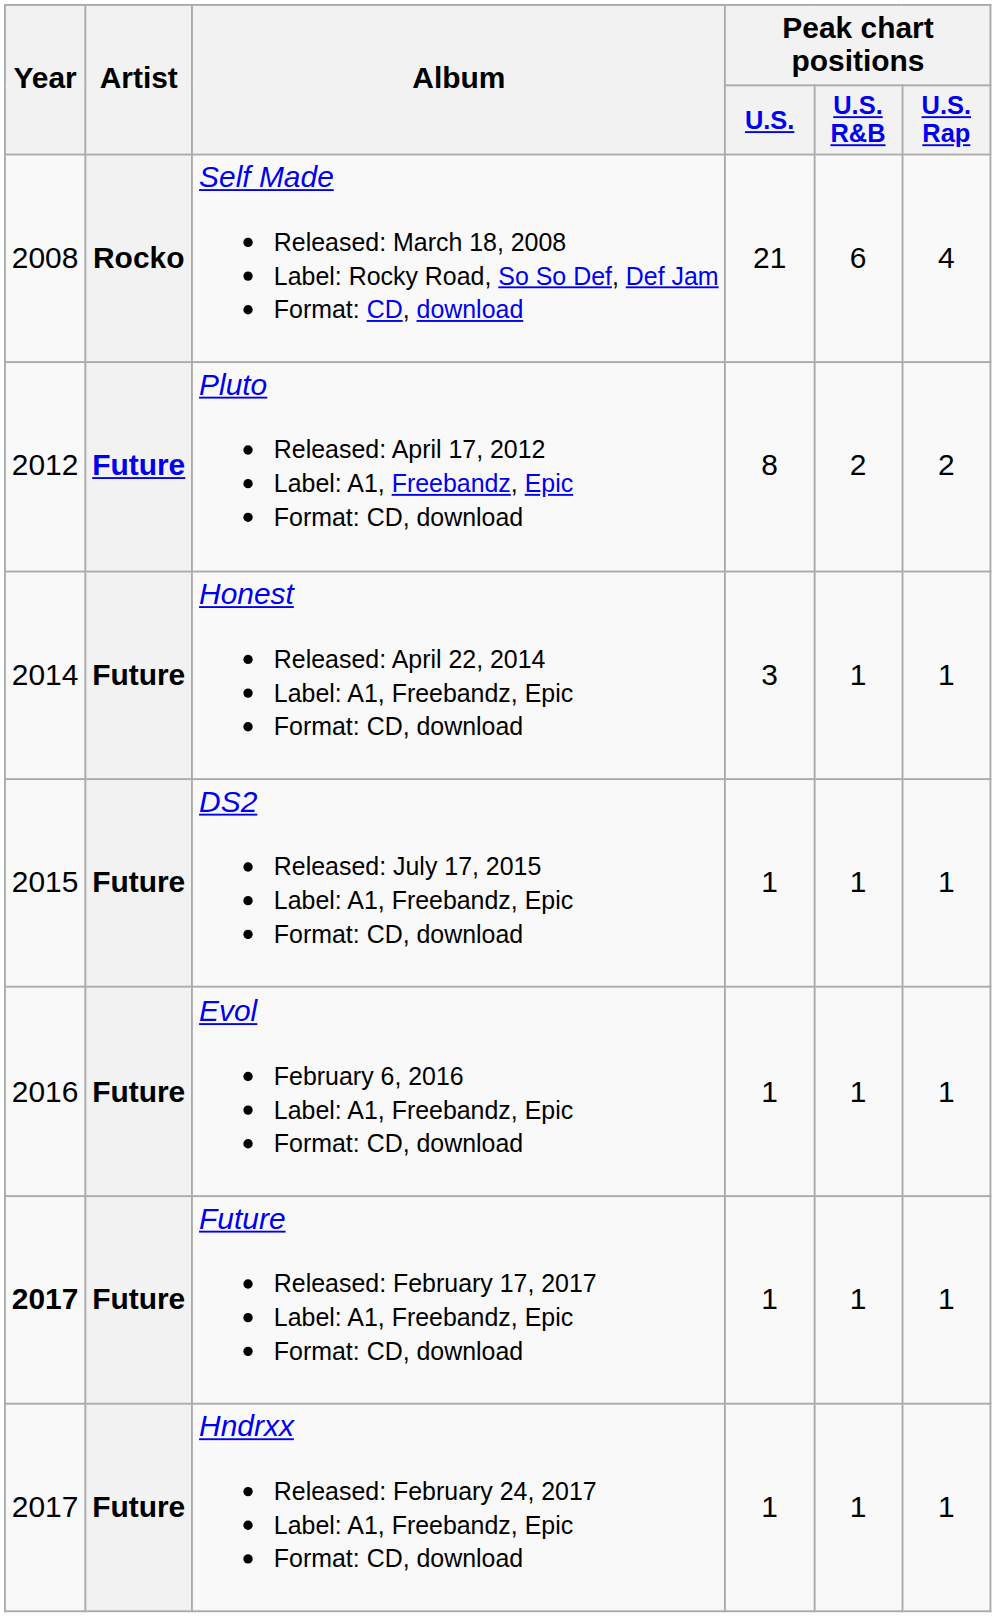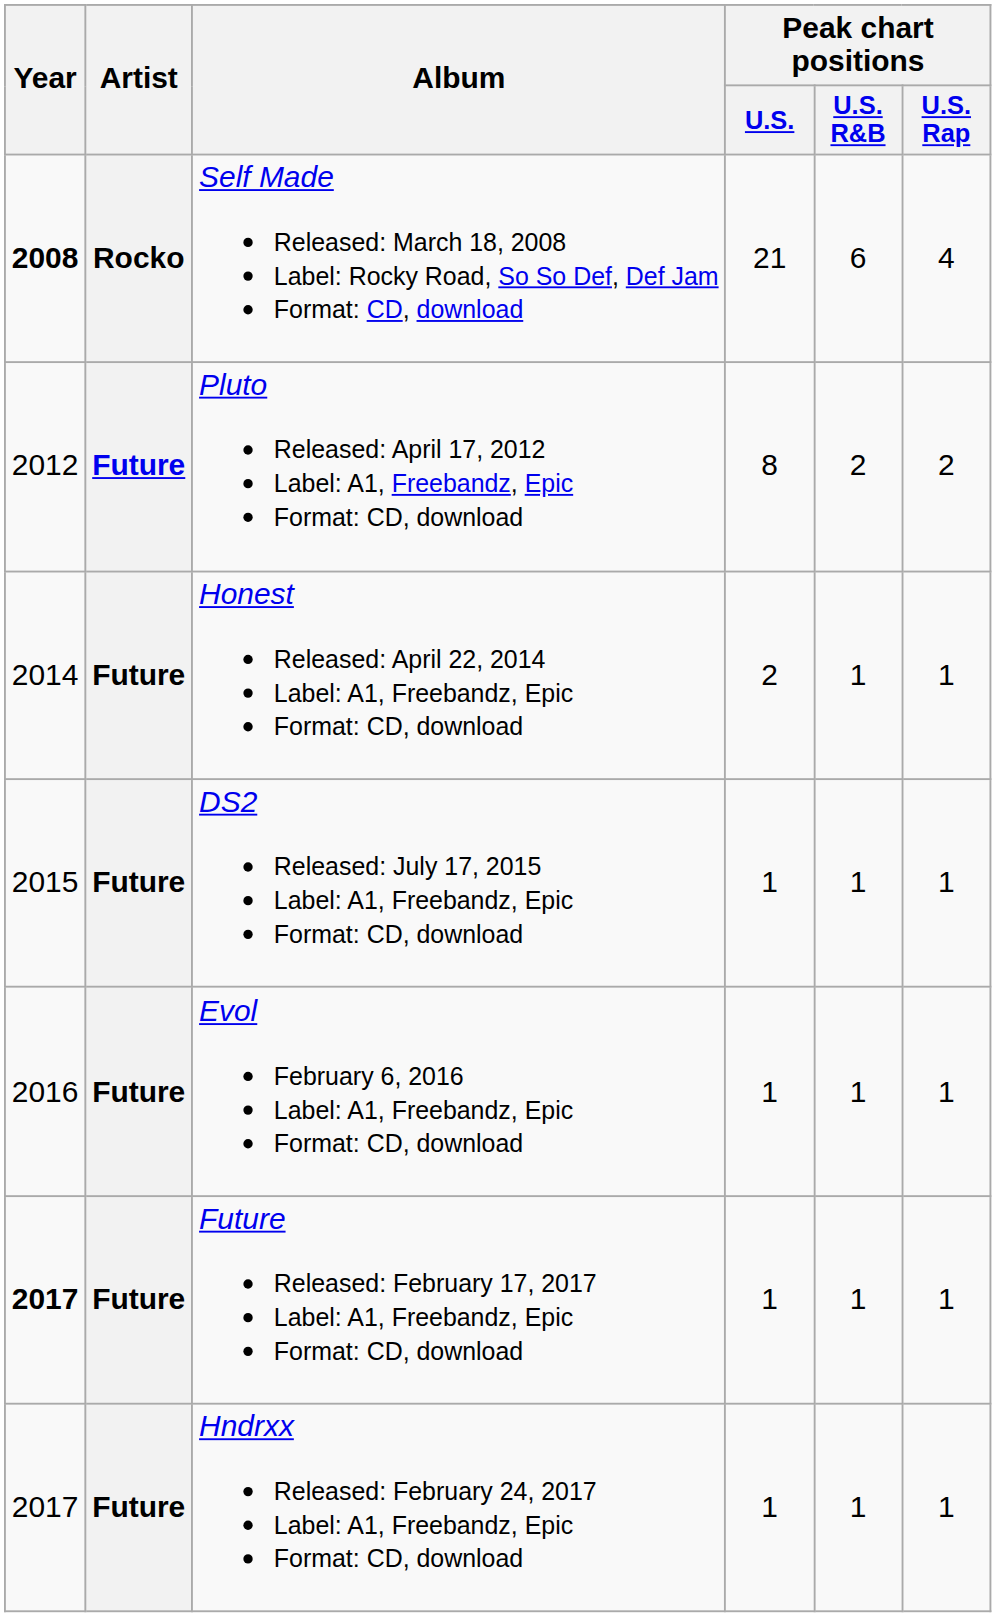(45, 257) normal -> (45, 257) bold
(770, 674) 3 -> (770, 674) 2
